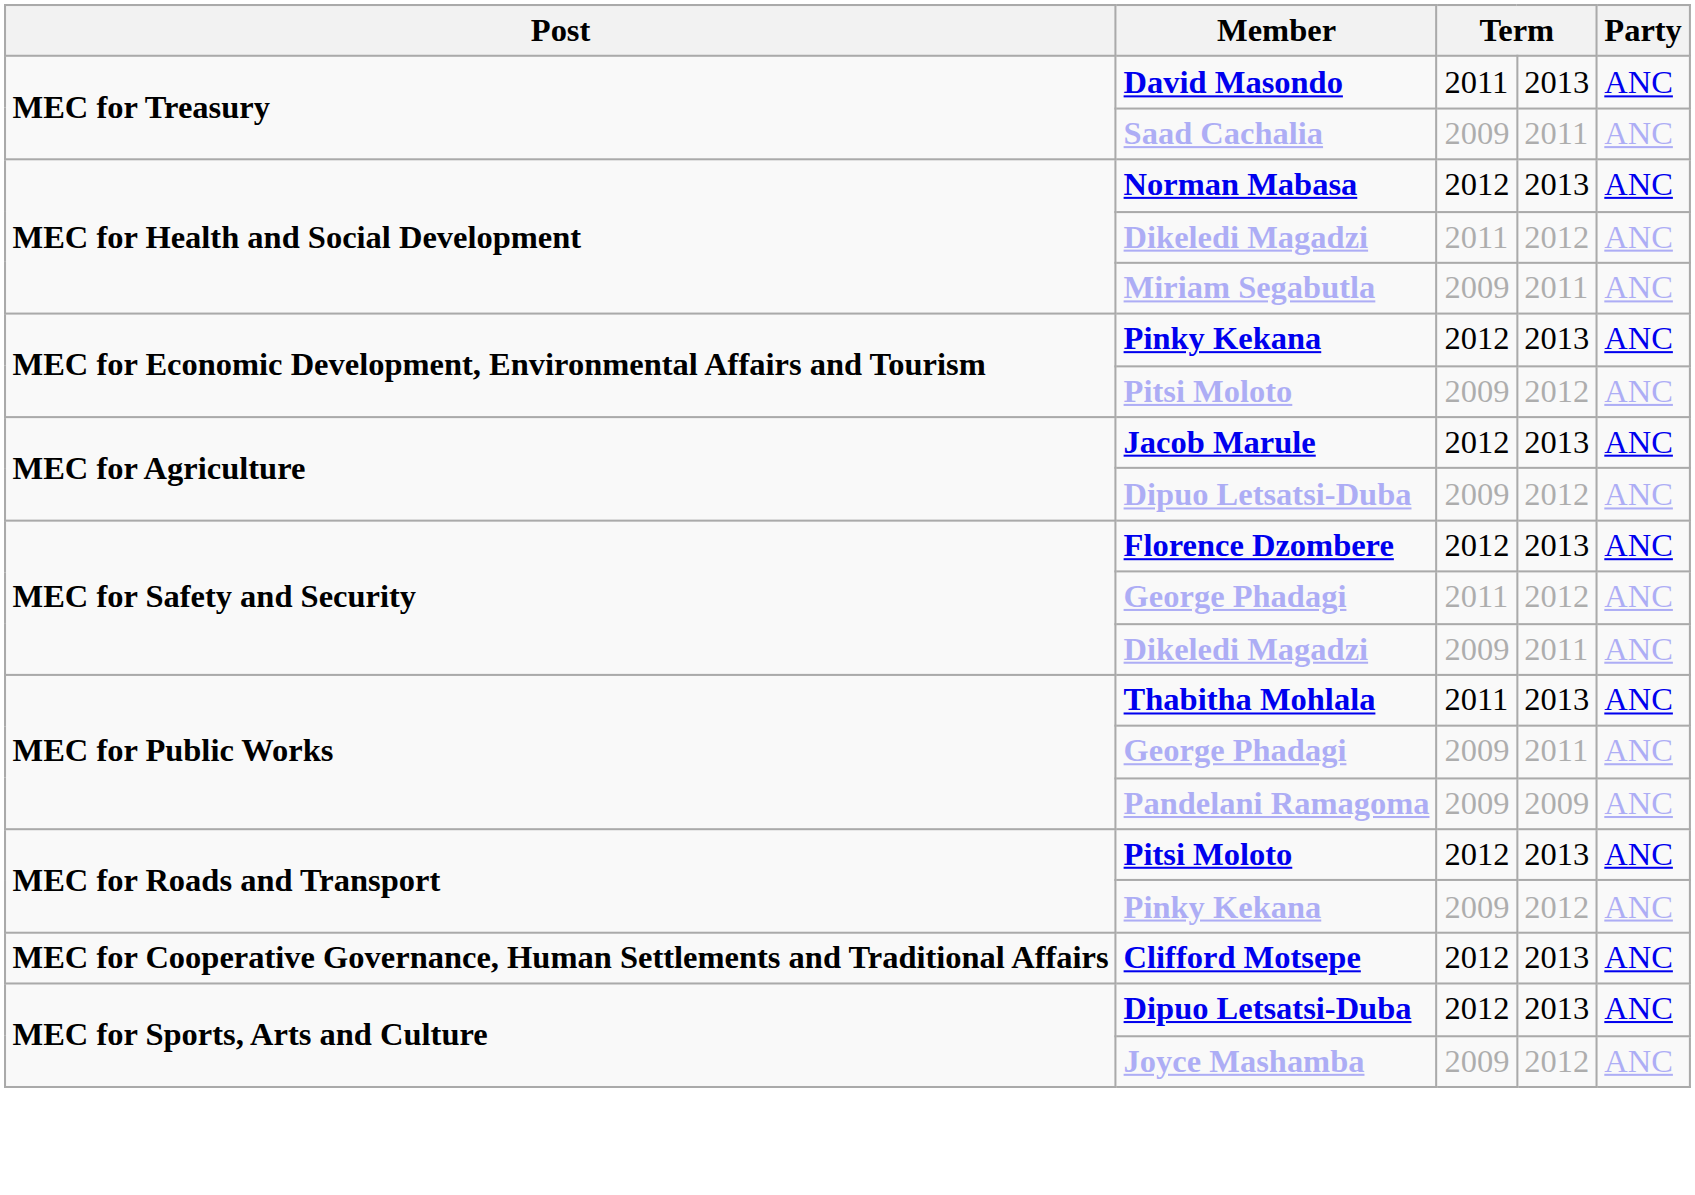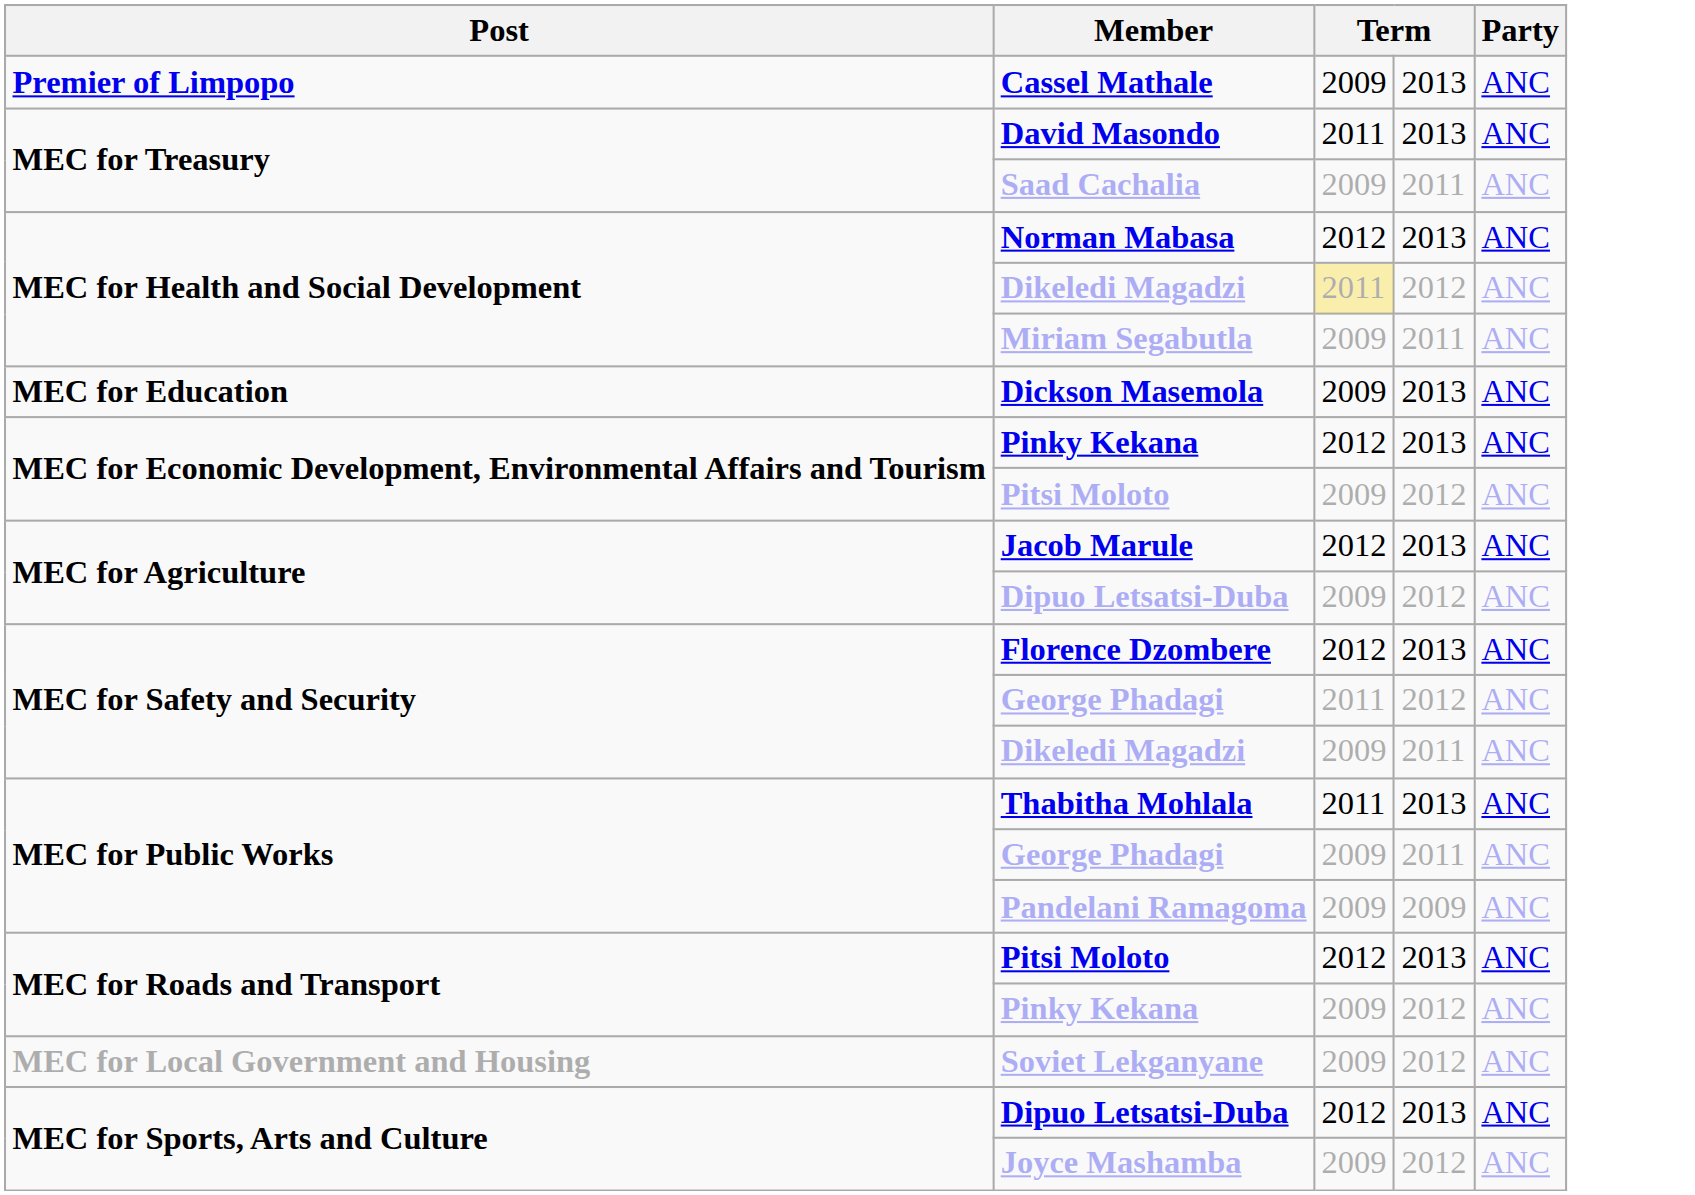+ row: (154, 81)
(1476, 236) no background -> (1353, 287) gold background
+ row: (150, 390)
- row: (561, 957)
+ row: (301, 1060)
